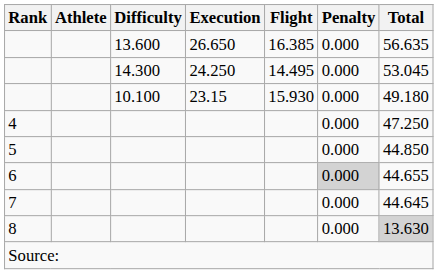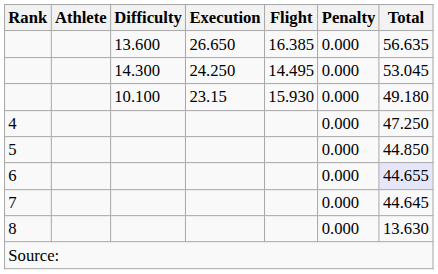(340, 176) lightgrey background -> (340, 176) no background
(406, 176) no background -> (406, 176) lavender background
(406, 228) lightgrey background -> (406, 228) no background
